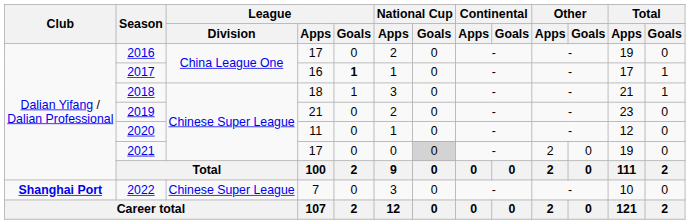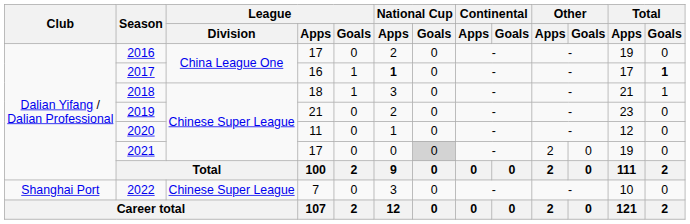(354, 72) bold -> (354, 72) normal
(393, 72) normal -> (393, 72) bold
(665, 72) normal -> (665, 72) bold
(60, 190) bold -> (60, 190) normal
